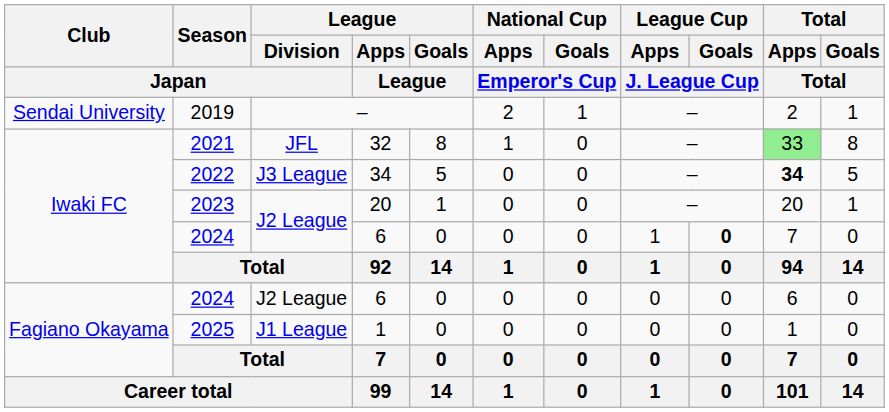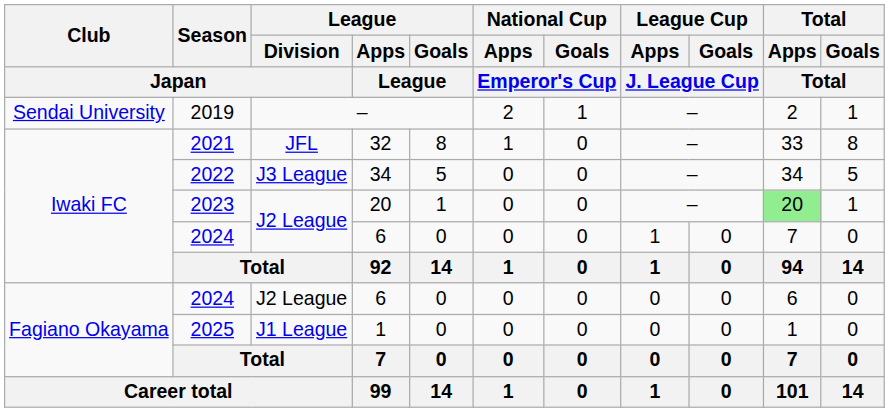(792, 143) lightgreen background -> (792, 143) no background
(792, 174) bold -> (792, 174) normal
(792, 205) no background -> (792, 205) lightgreen background
(726, 236) bold -> (726, 236) normal
